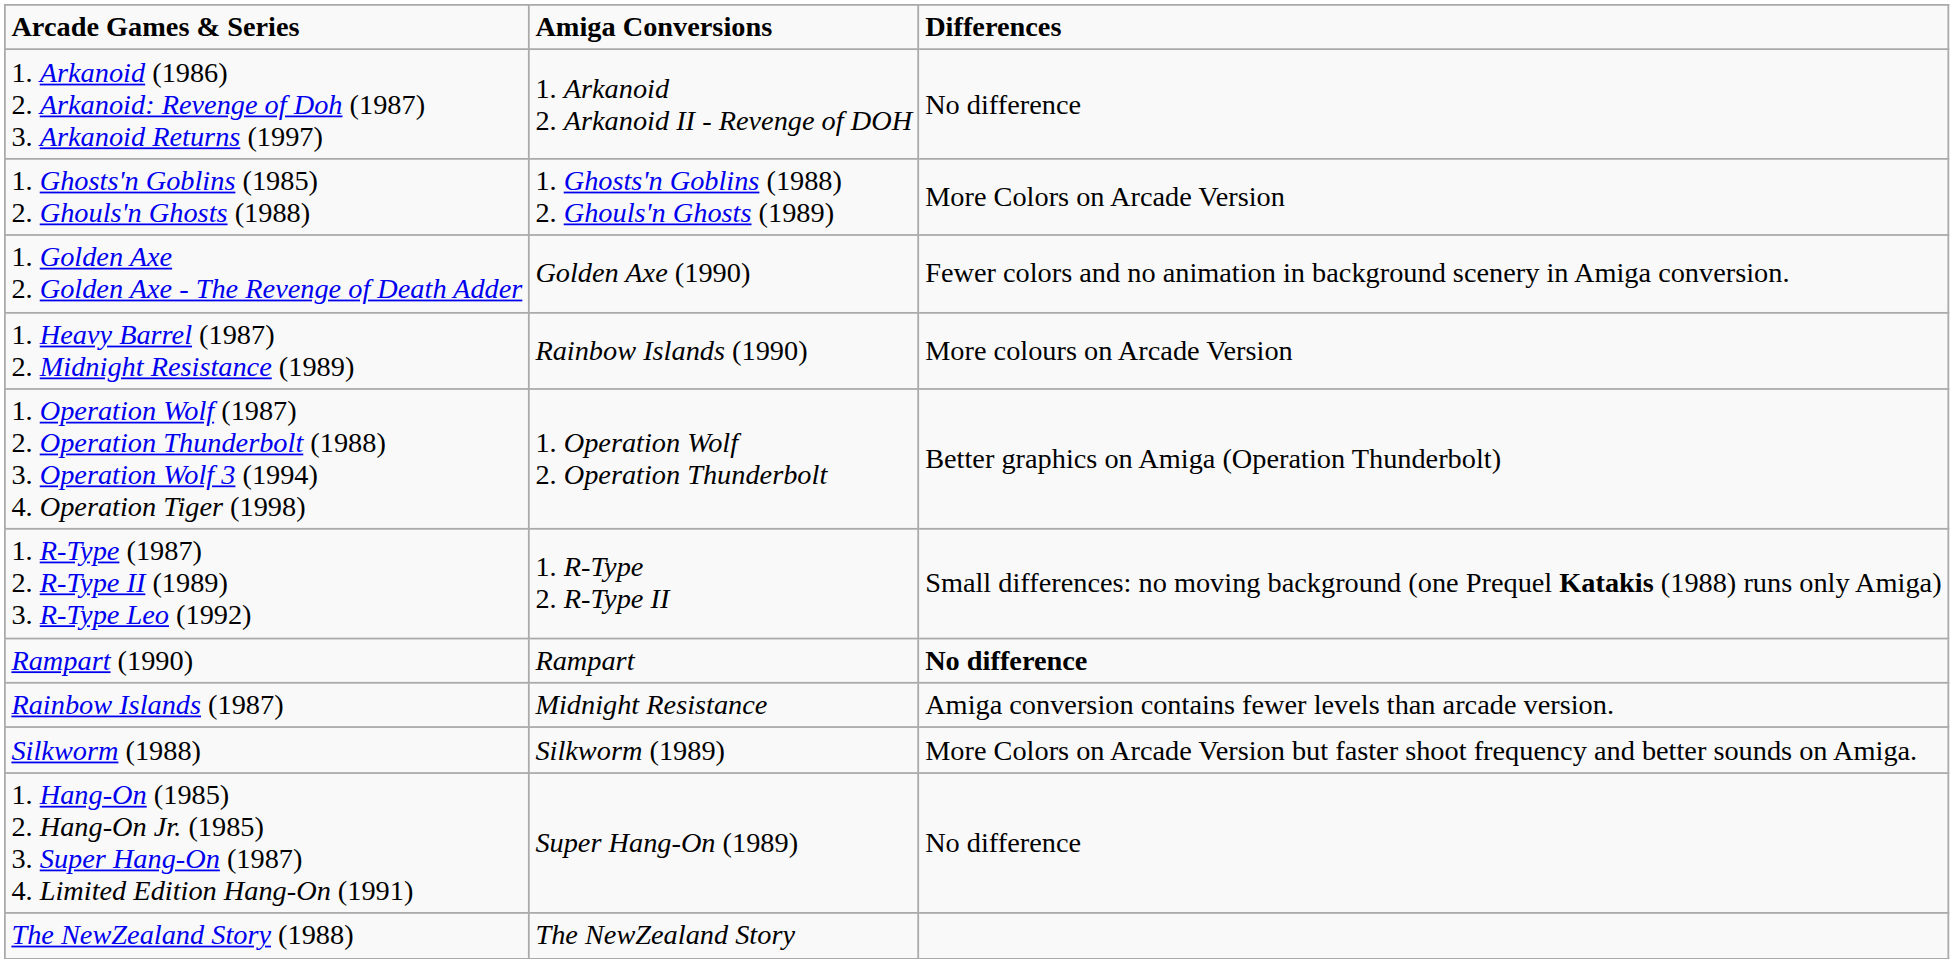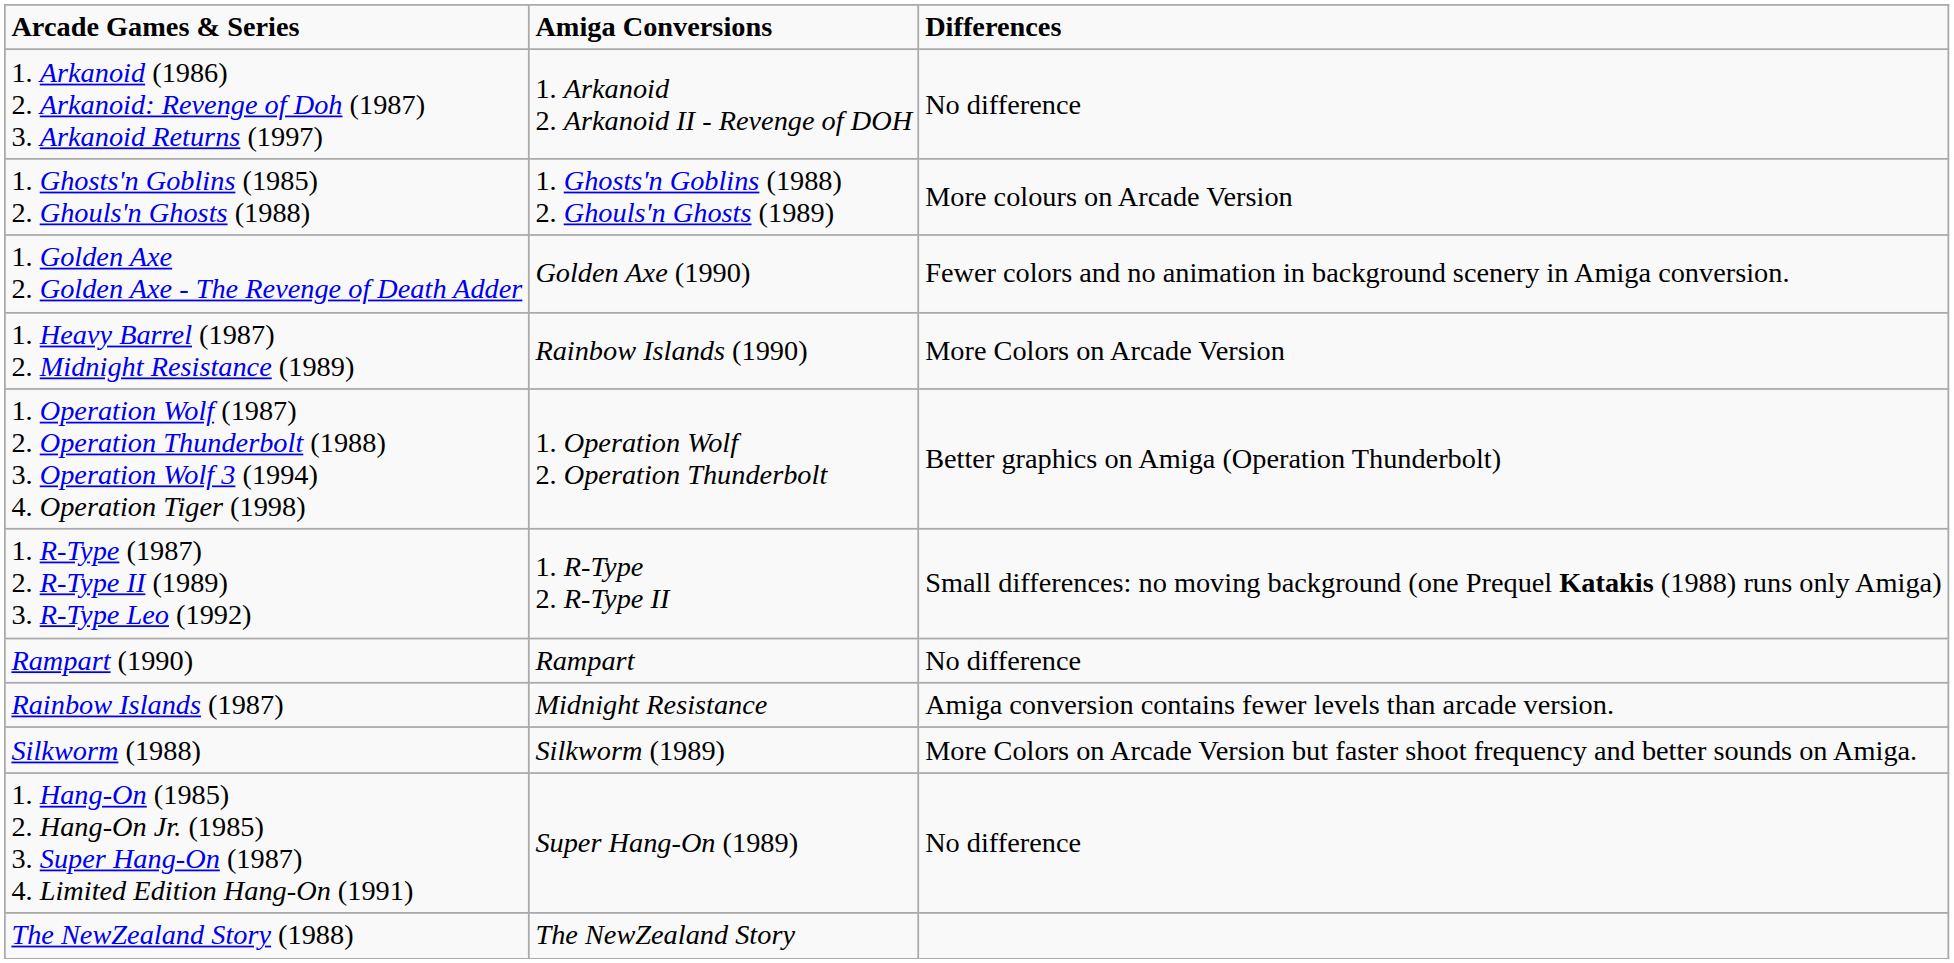(1105, 196) More Colors on Arcade Version -> (1109, 196) More colours on Arcade Version
(1109, 349) More colours on Arcade Version -> (1105, 349) More Colors on Arcade Version
(1006, 659) bold -> (1003, 659) normal
